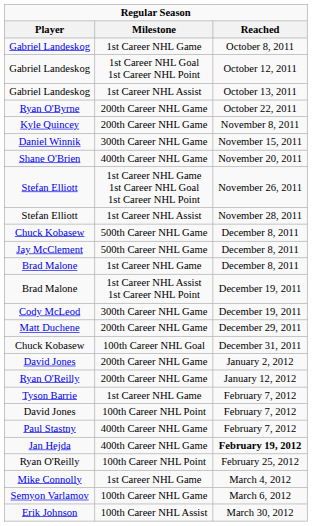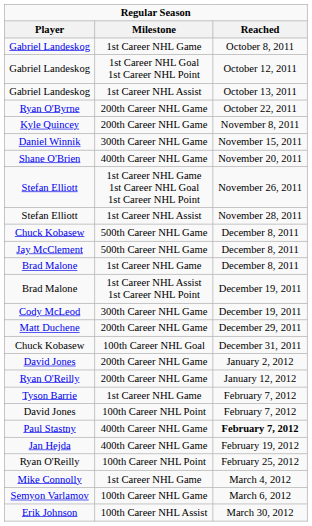(260, 428) normal -> (260, 428) bold
(260, 445) bold -> (260, 445) normal
